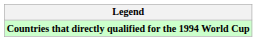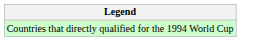(128, 28) bold -> (120, 28) normal
